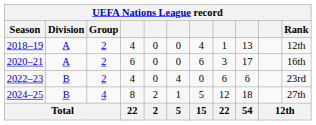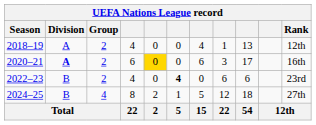(66, 62) normal -> (66, 62) bold
(155, 62) no background -> (155, 62) gold background
(178, 78) normal -> (178, 78) bold
